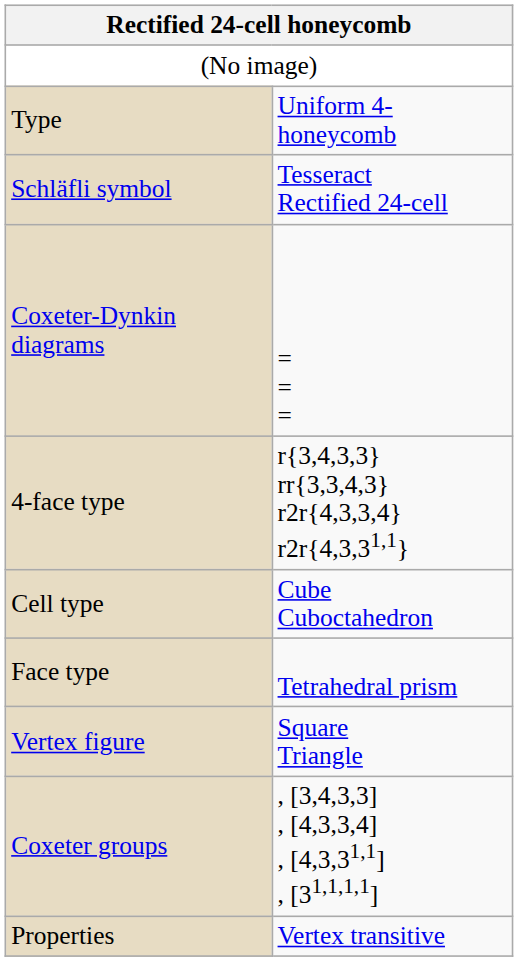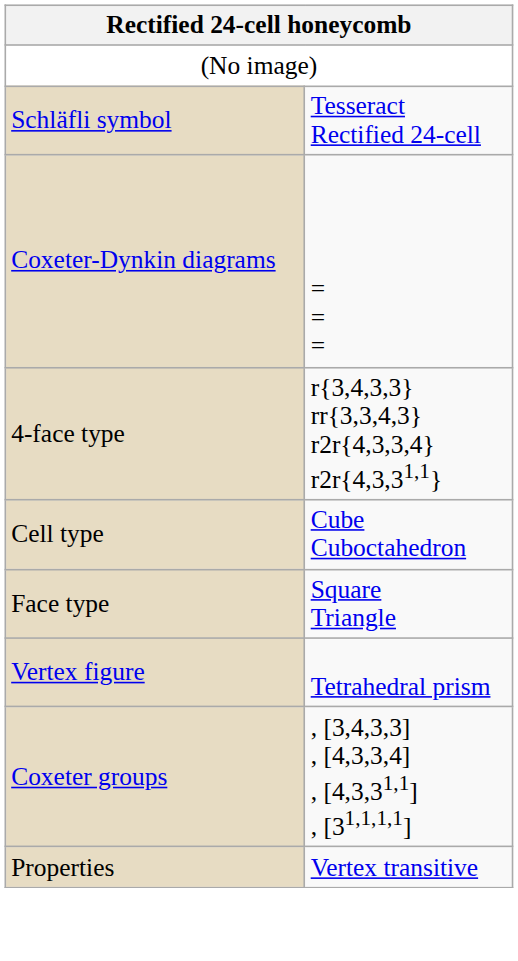- row: (36, 120)
(367, 686) Tetrahedral prism -> (353, 603) Square Triangle
(320, 741) Square Triangle -> (401, 686) Tetrahedral prism
